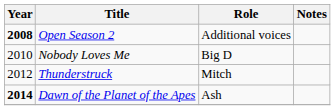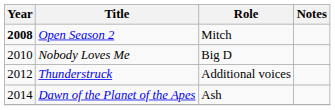(246, 34) Additional voices -> (216, 34) Mitch
(216, 74) Mitch -> (246, 74) Additional voices
(20, 94) bold -> (20, 94) normal
